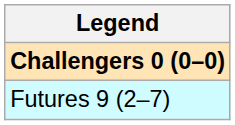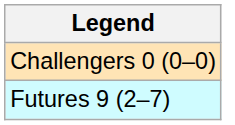(118, 61) bold -> (113, 61) normal
